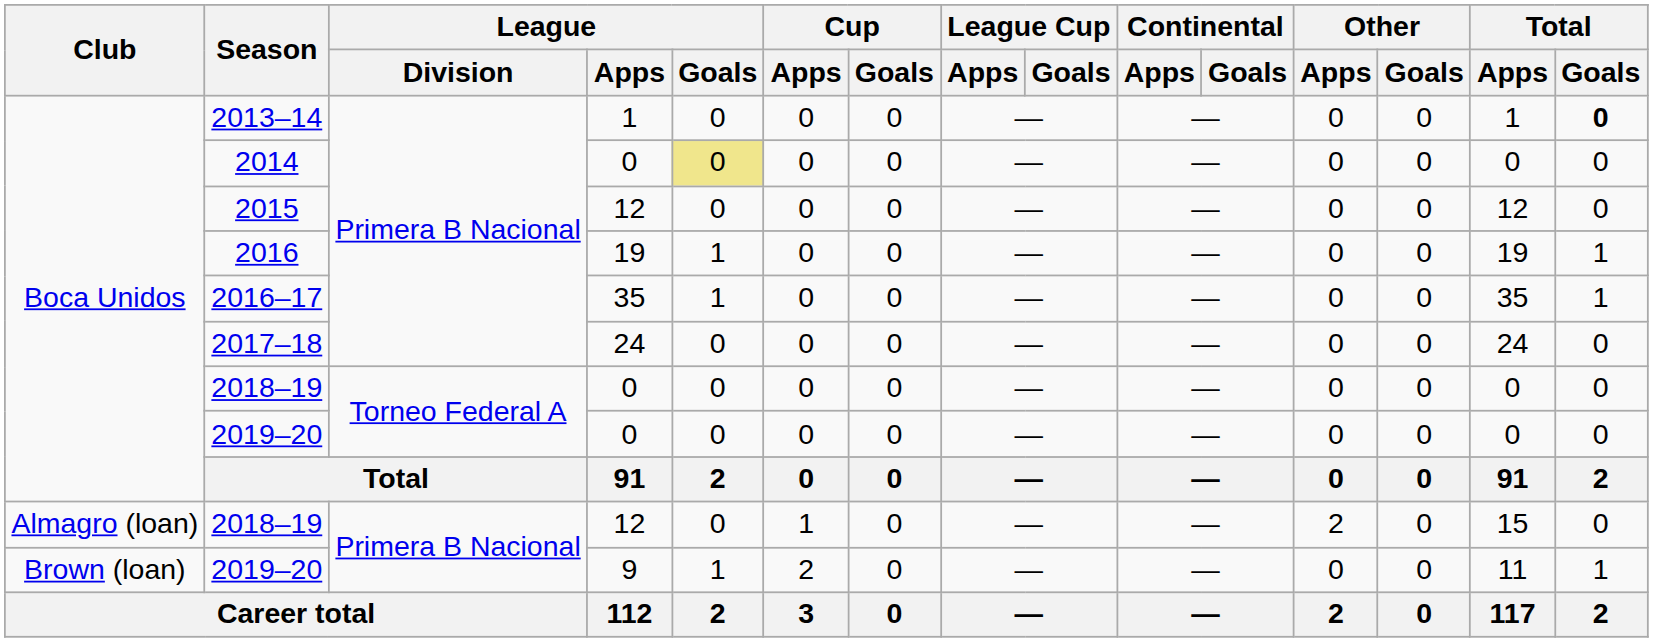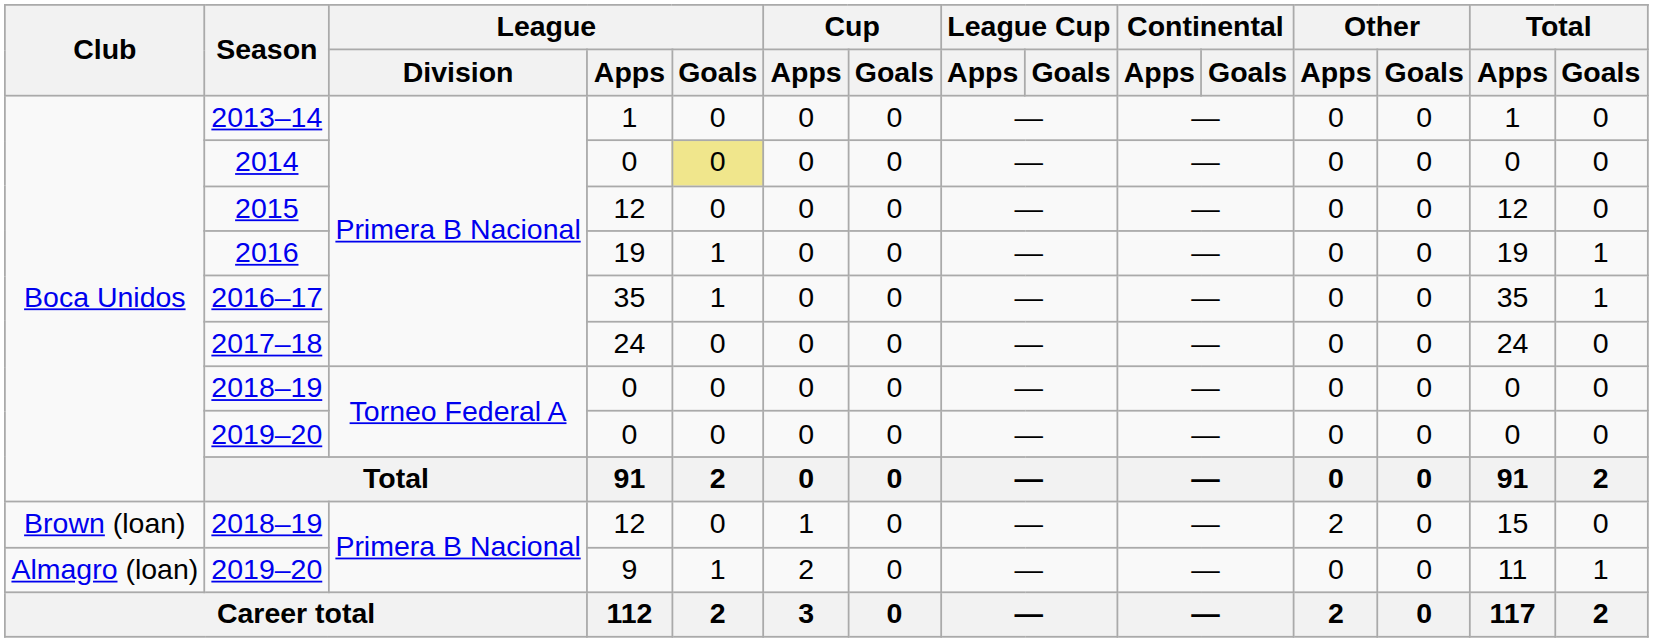(1601, 117) bold -> (1601, 117) normal
(105, 523) Almagro (loan) -> (105, 523) Brown (loan)
(105, 569) Brown (loan) -> (105, 569) Almagro (loan)
